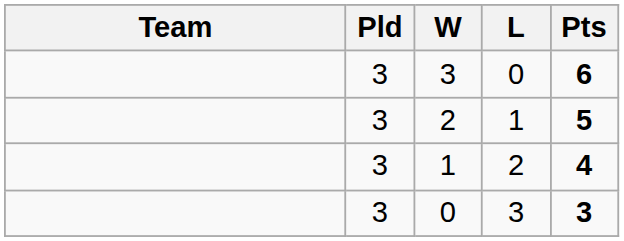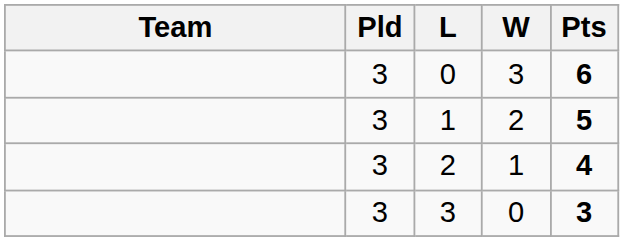columns swapped: (448, 27) <-> (516, 27)
